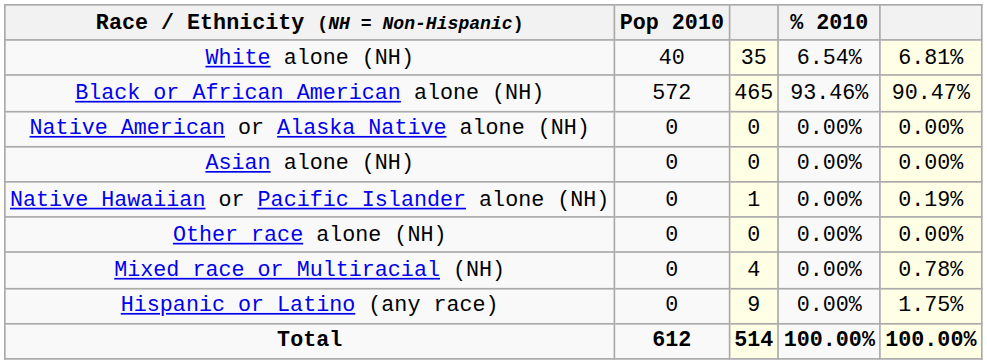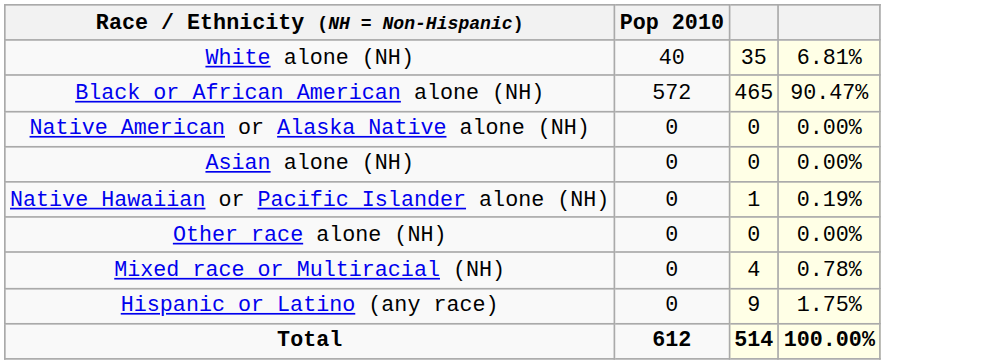- column: (829, 23)
